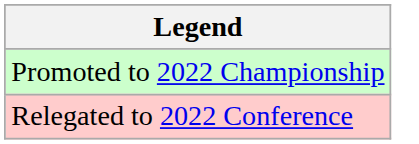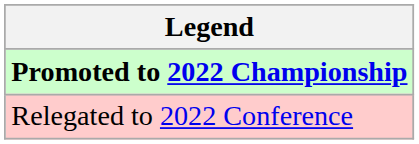(198, 71) normal -> (209, 71) bold
